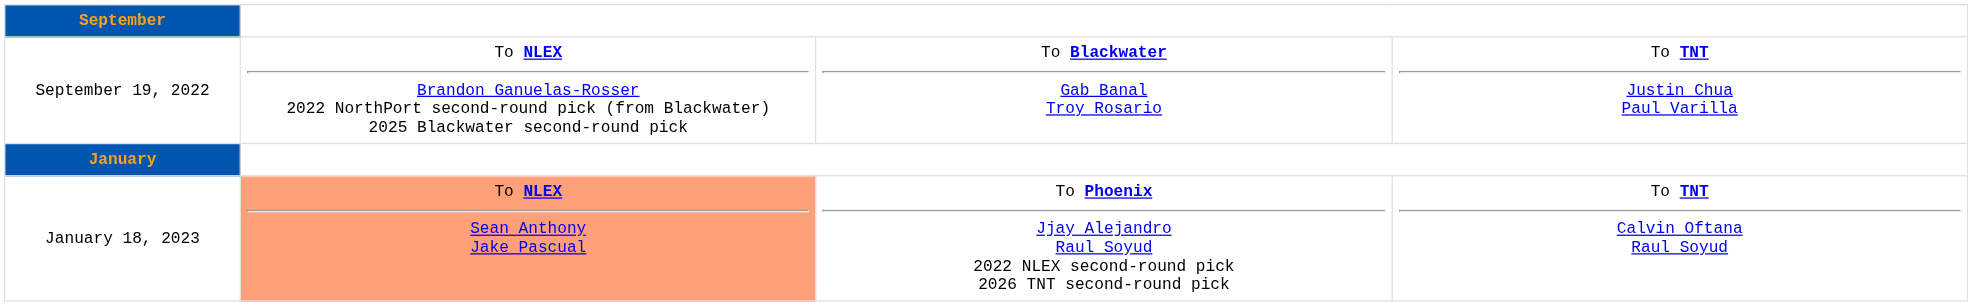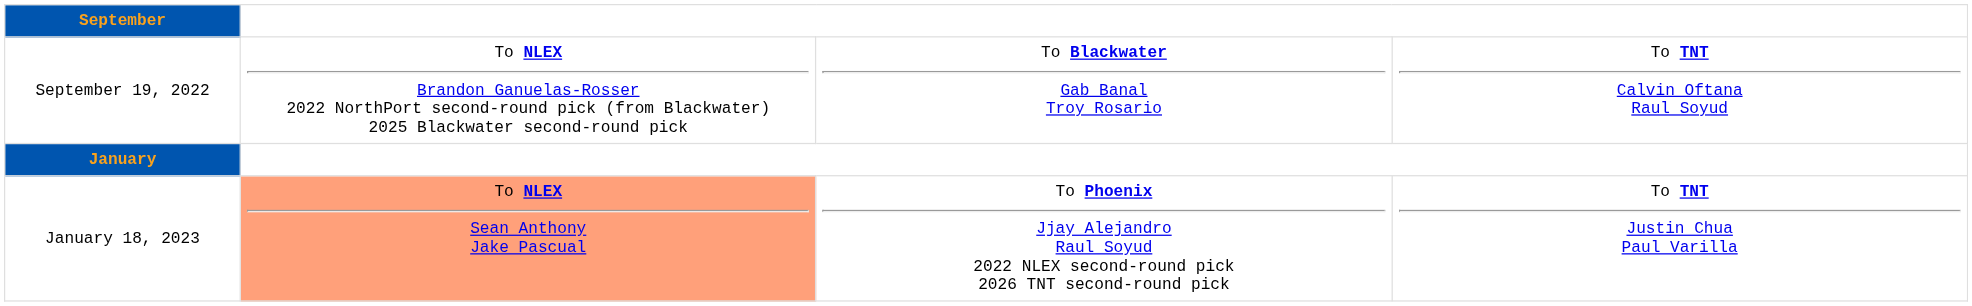(1680, 81) To TNT Justin Chua Paul Varilla -> (1680, 81) To TNT Calvin Oftana Raul Soyud
(1680, 220) To TNT Calvin Oftana Raul Soyud -> (1680, 220) To TNT Justin Chua Paul Varilla
